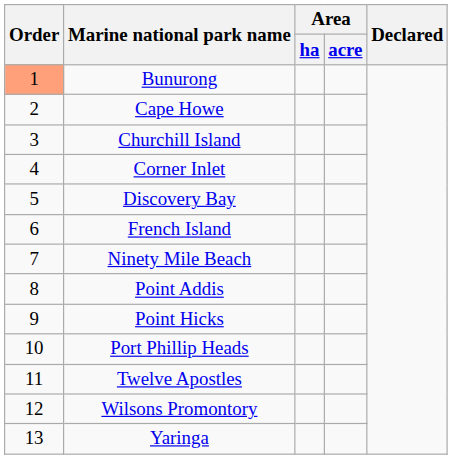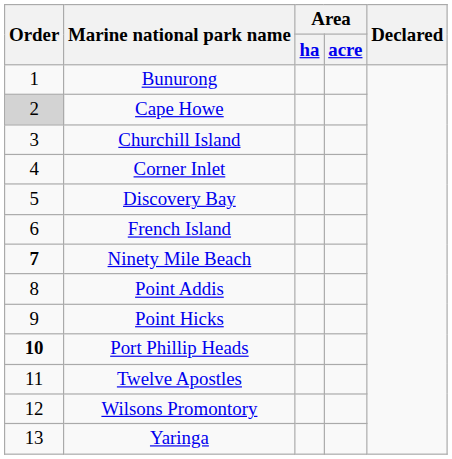(34, 79) lightsalmon background -> (34, 79) no background
(34, 109) no background -> (34, 109) lightgrey background
(34, 259) normal -> (34, 259) bold
(34, 348) normal -> (34, 348) bold
